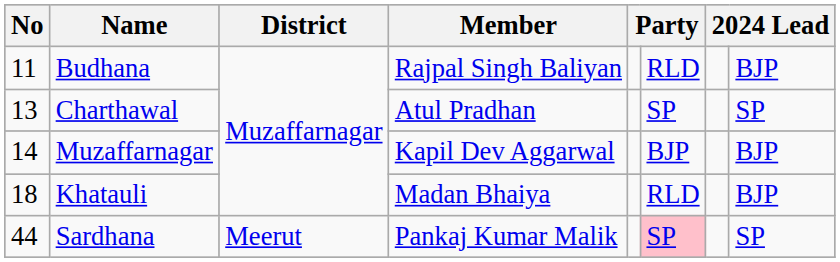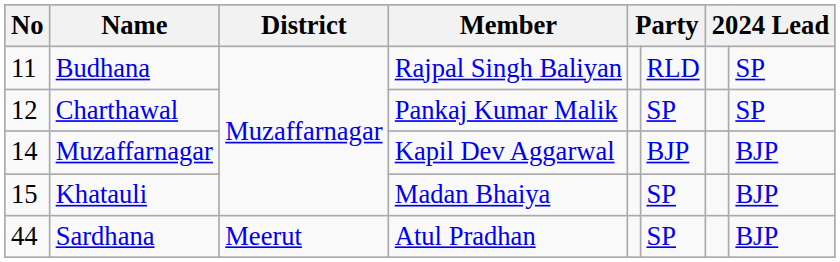(757, 67) BJP -> (750, 67) SP
(24, 109) 13 -> (24, 109) 12
(465, 109) Atul Pradhan -> (506, 109) Pankaj Kumar Malik
(24, 194) 18 -> (24, 194) 15
(673, 194) RLD -> (661, 194) SP
(506, 236) Pankaj Kumar Malik -> (465, 236) Atul Pradhan
(661, 236) pink background -> (661, 236) no background
(750, 236) SP -> (757, 236) BJP
